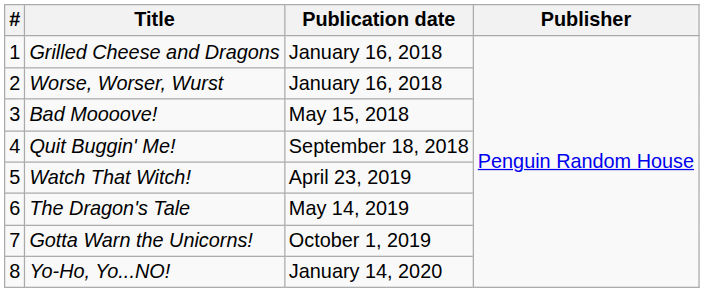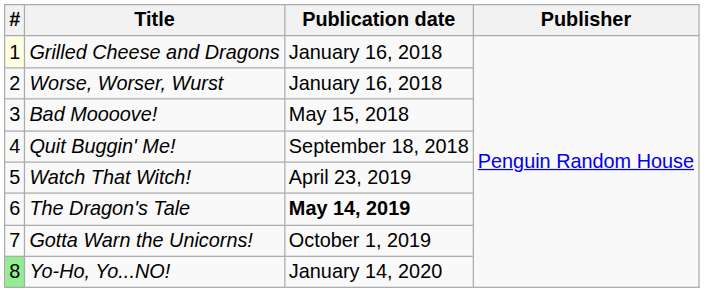(15, 51) no background -> (15, 51) lightyellow background
(349, 209) normal -> (350, 209) bold
(15, 271) no background -> (15, 271) lightgreen background
